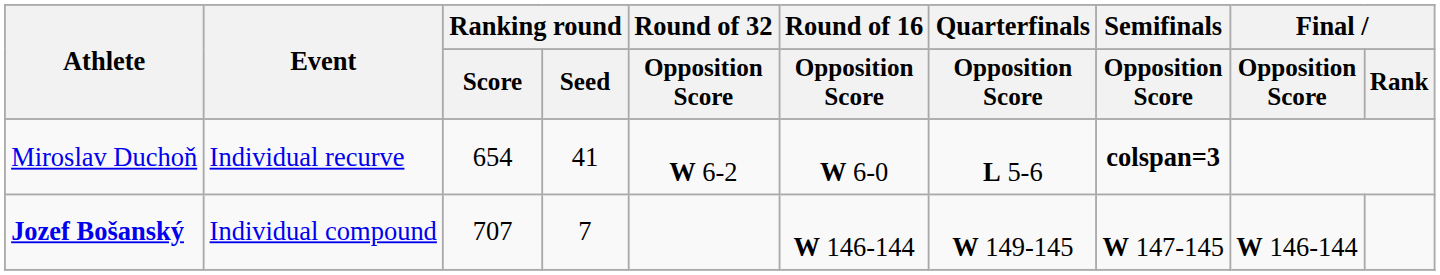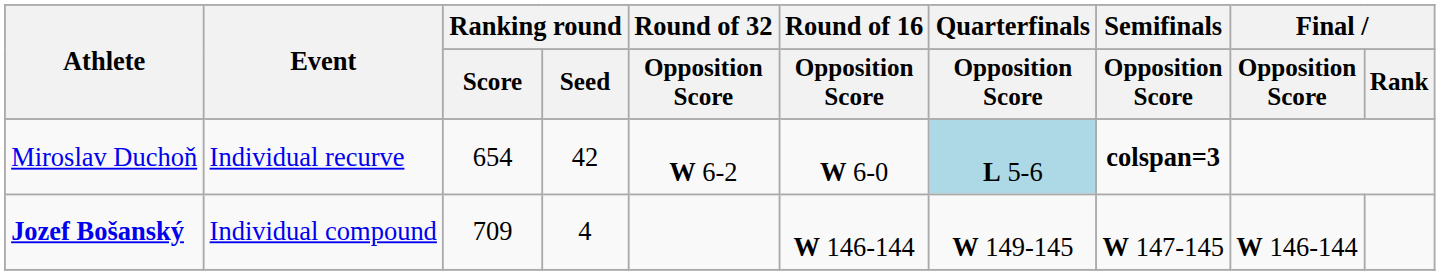(585, 156) 41 -> (585, 156) 42
(1013, 172) no background -> (1013, 172) lightblue background
(493, 231) 707 -> (493, 231) 709
(585, 231) 7 -> (585, 231) 4
